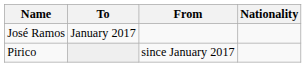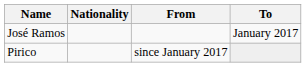columns swapped: (269, 14) <-> (103, 14)
